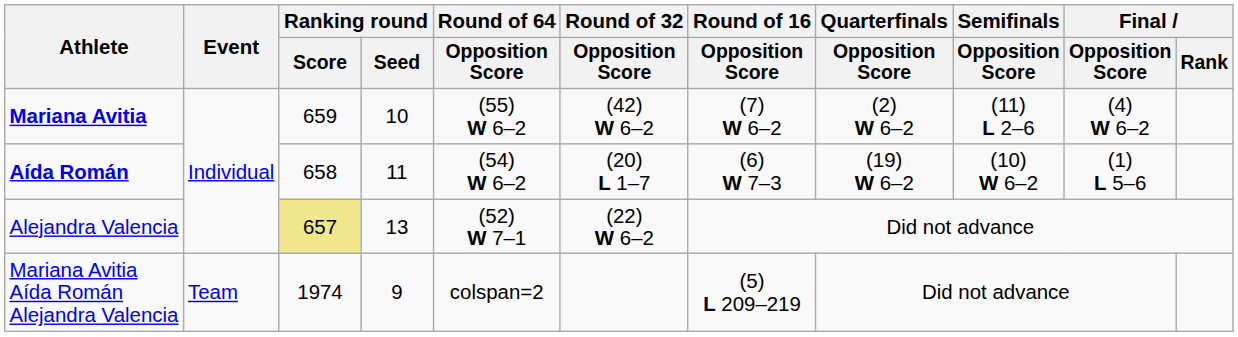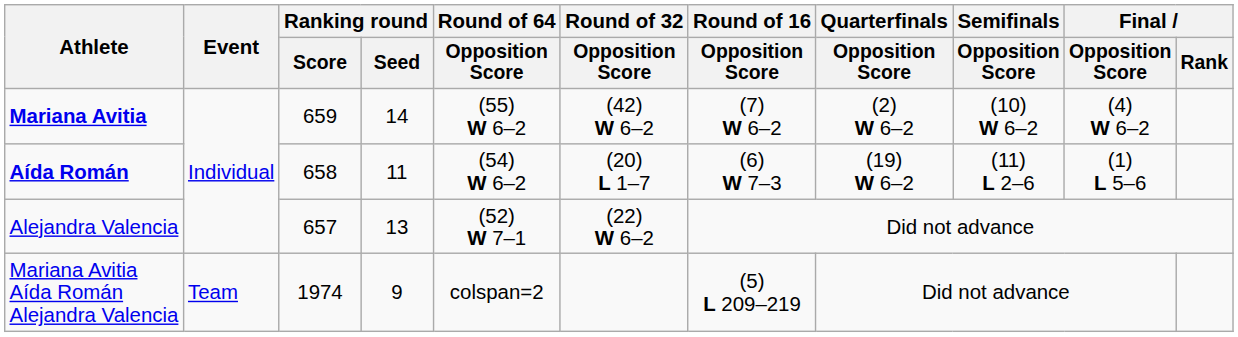(397, 117) 10 -> (397, 117) 14
(1008, 117) (11) L 2–6 -> (1009, 117) (10) W 6–2
(1009, 172) (10) W 6–2 -> (1008, 172) (11) L 2–6
(320, 227) khaki background -> (320, 227) no background
